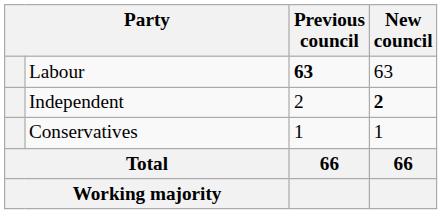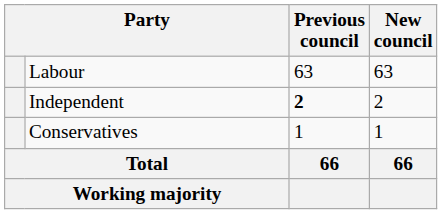(303, 71) bold -> (303, 71) normal
(299, 102) normal -> (299, 102) bold
(379, 102) bold -> (379, 102) normal
